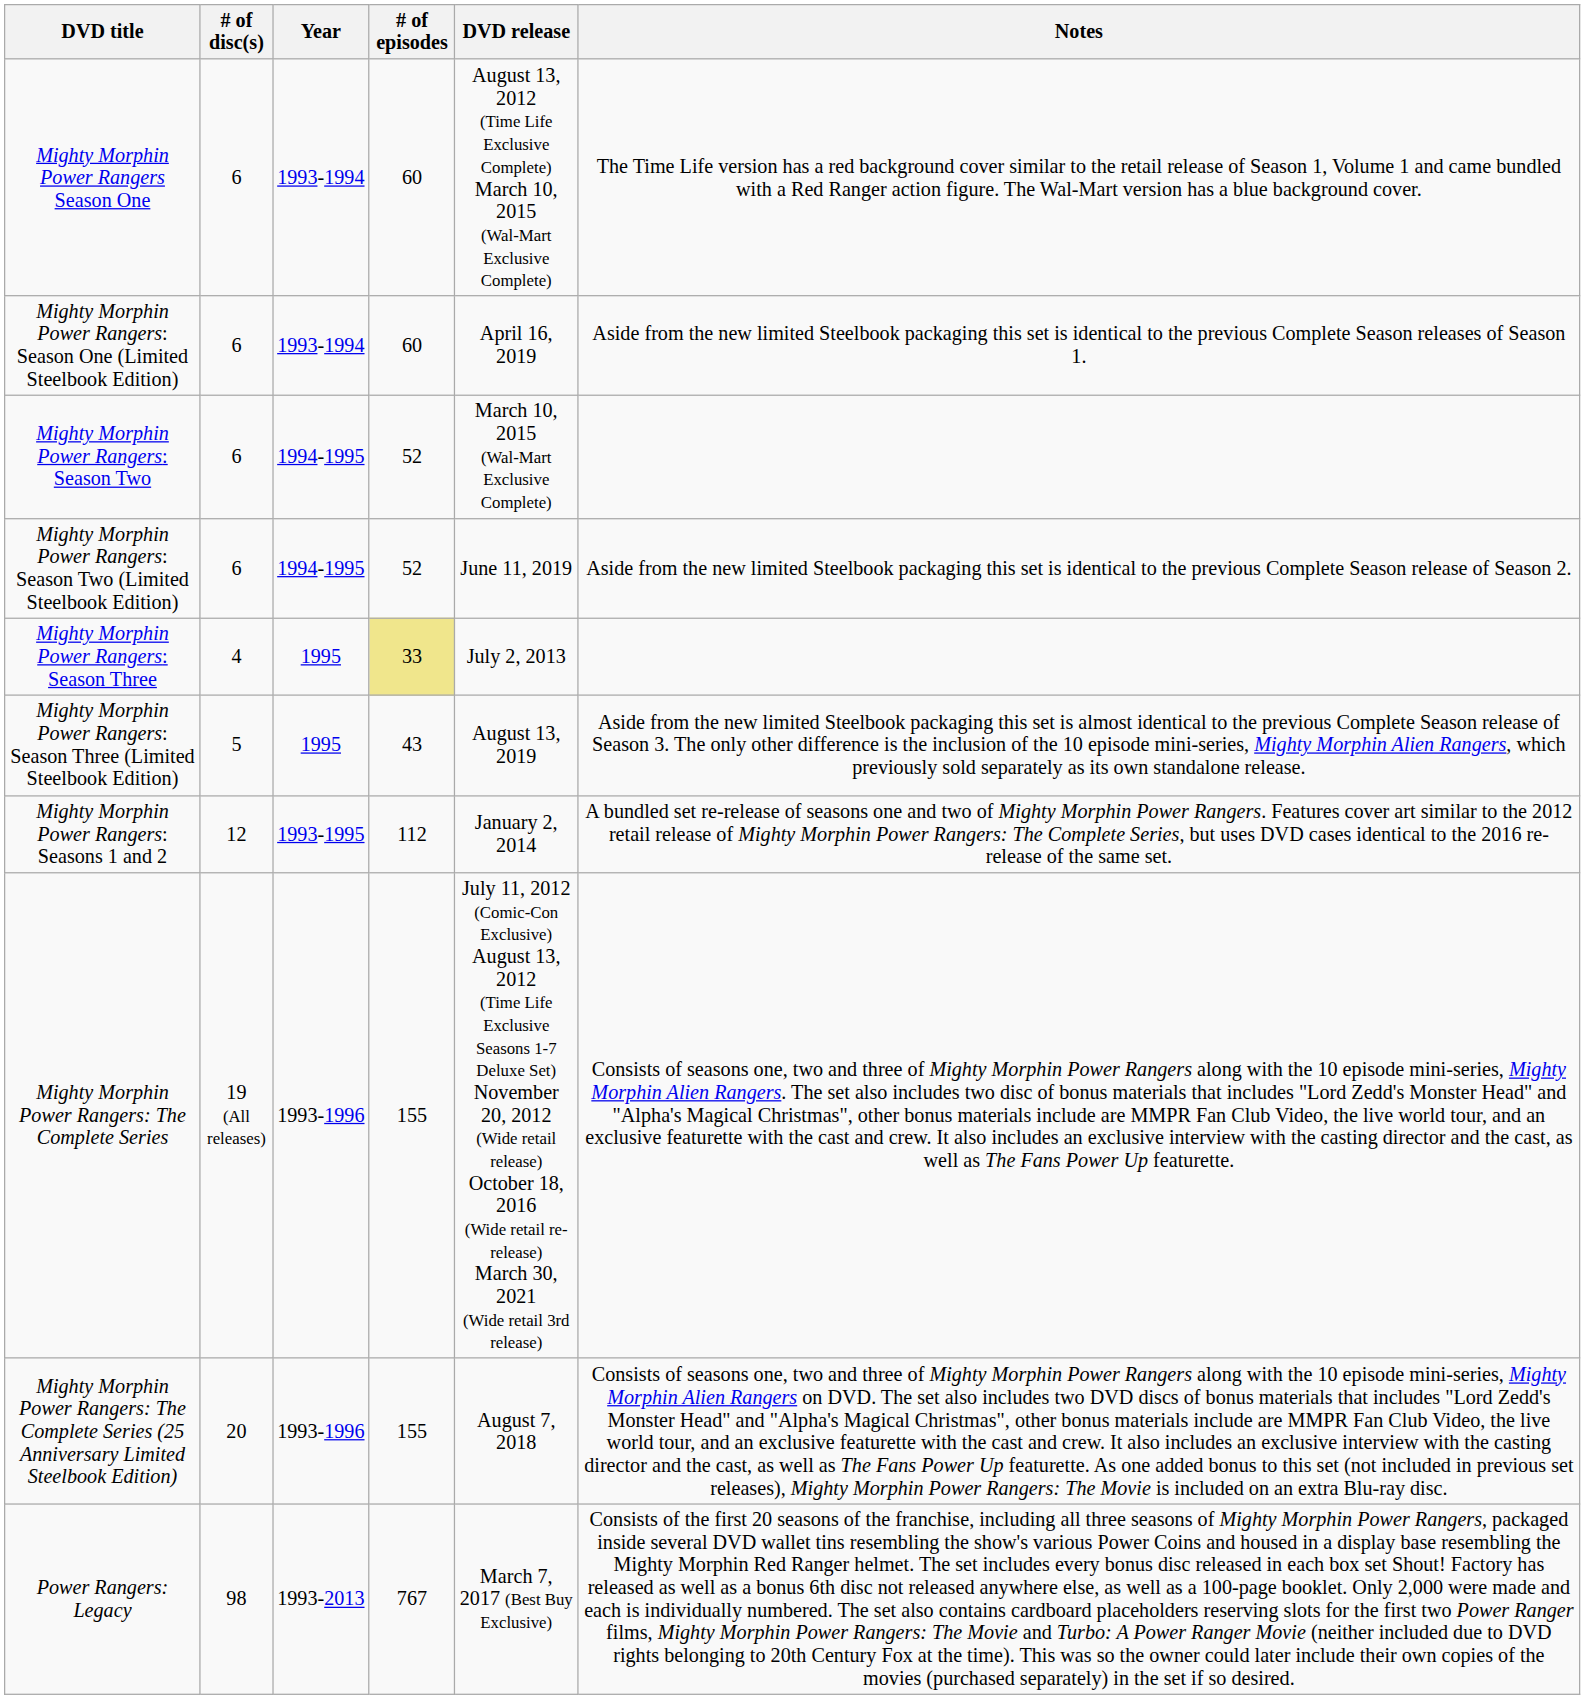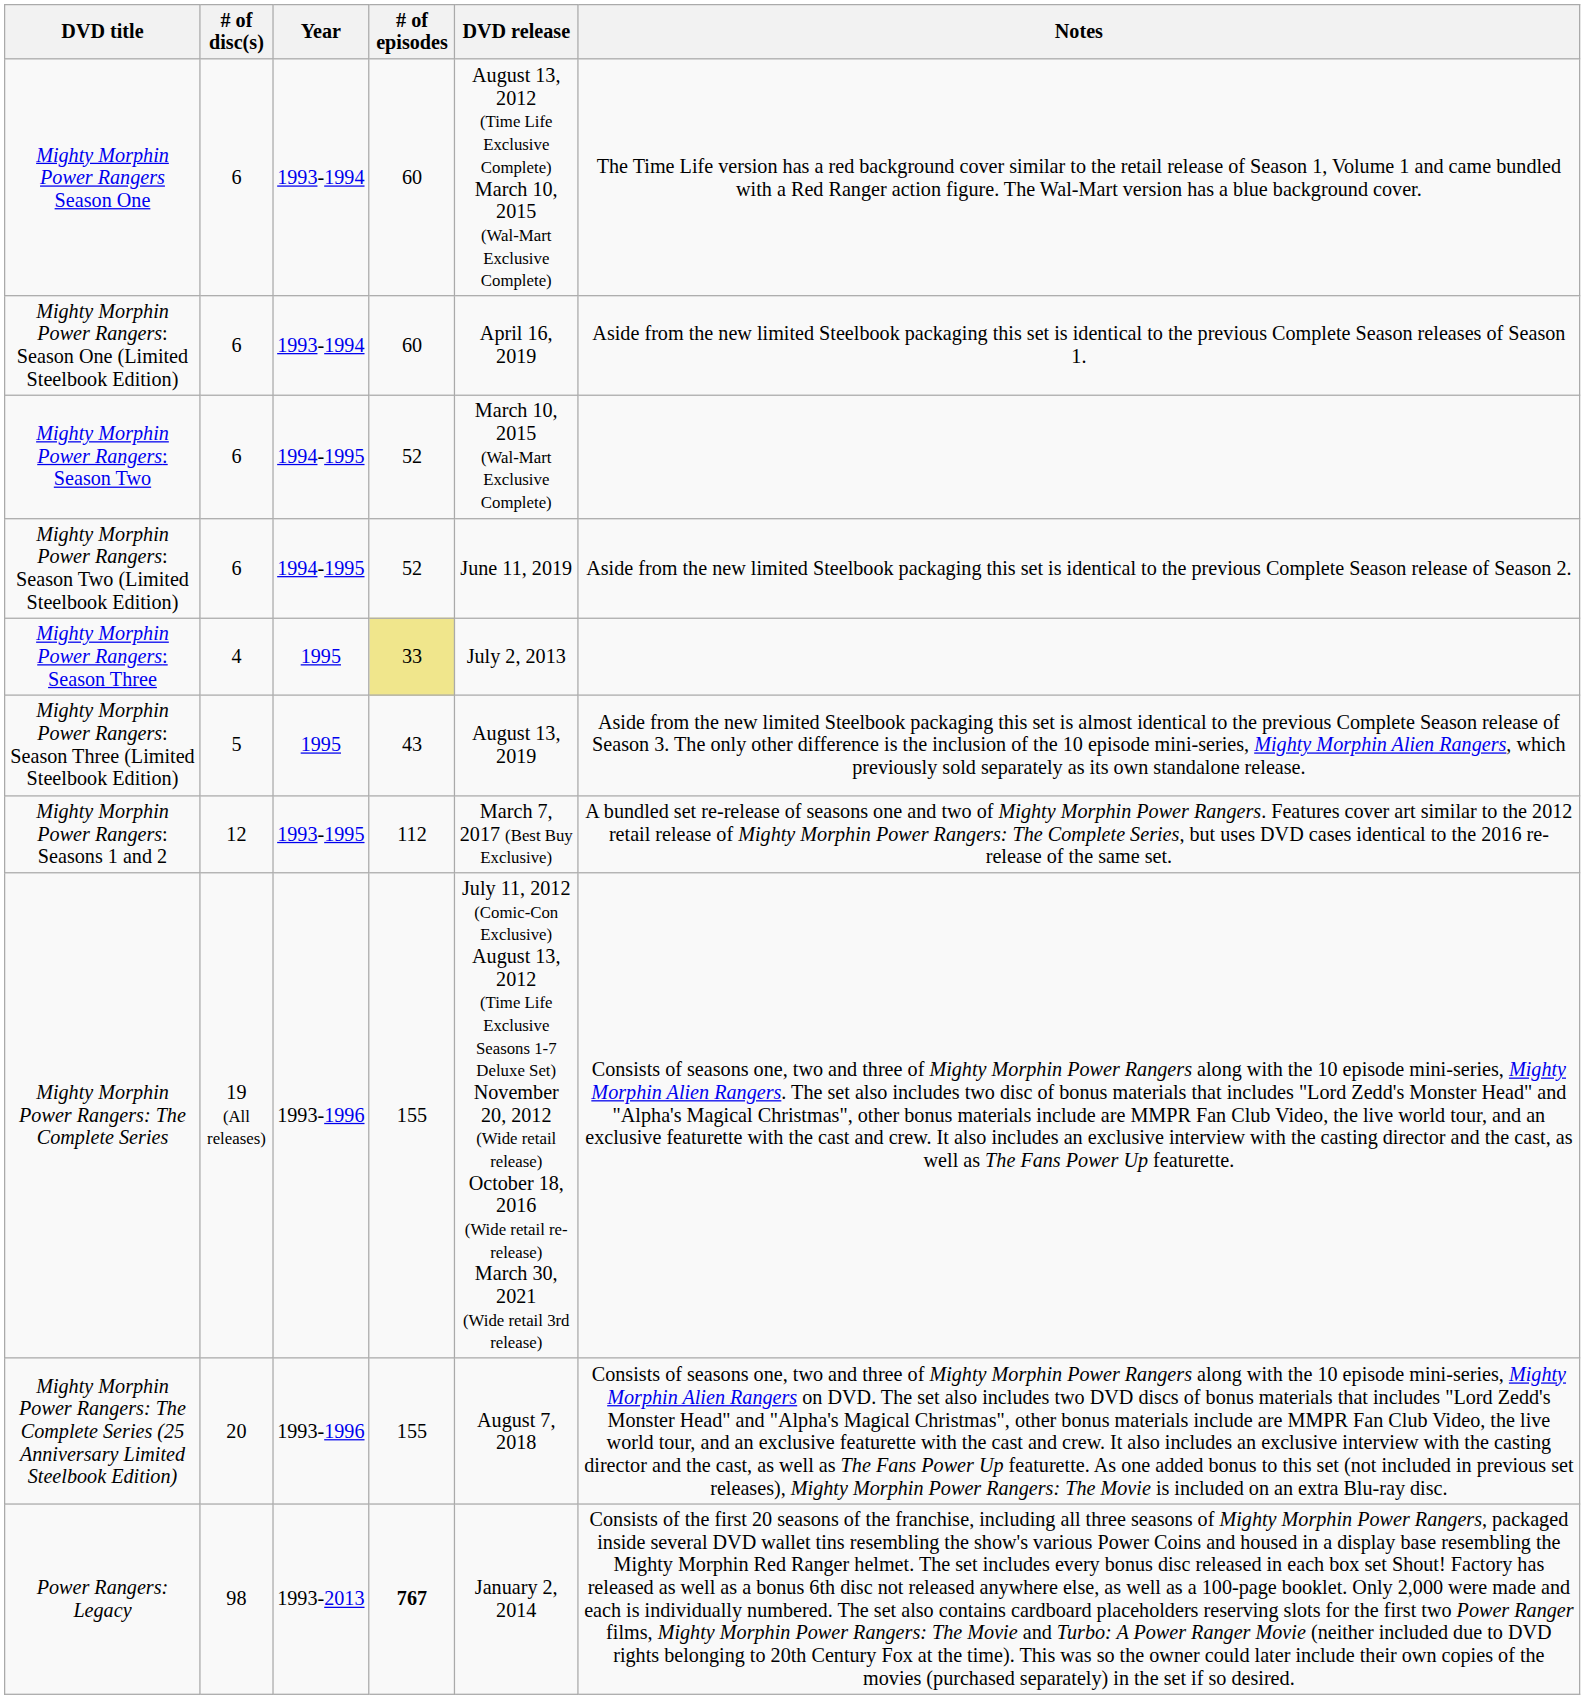(516, 833) January 2, 2014 -> (516, 833) March 7, 2017 (Best Buy Exclusive)
(412, 1598) normal -> (412, 1598) bold
(516, 1598) March 7, 2017 (Best Buy Exclusive) -> (516, 1598) January 2, 2014
